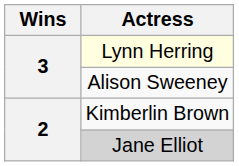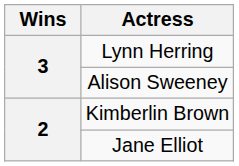(158, 51) lightyellow background -> (158, 51) no background
(158, 144) lightgrey background -> (158, 144) no background
